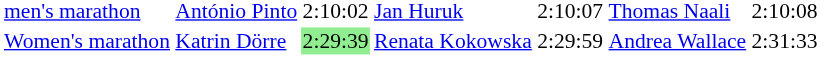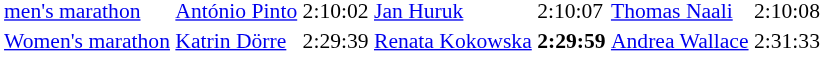(336, 40) lightgreen background -> (336, 40) no background
(570, 40) normal -> (571, 40) bold
